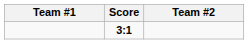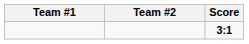columns swapped: (124, 13) <-> (194, 13)
